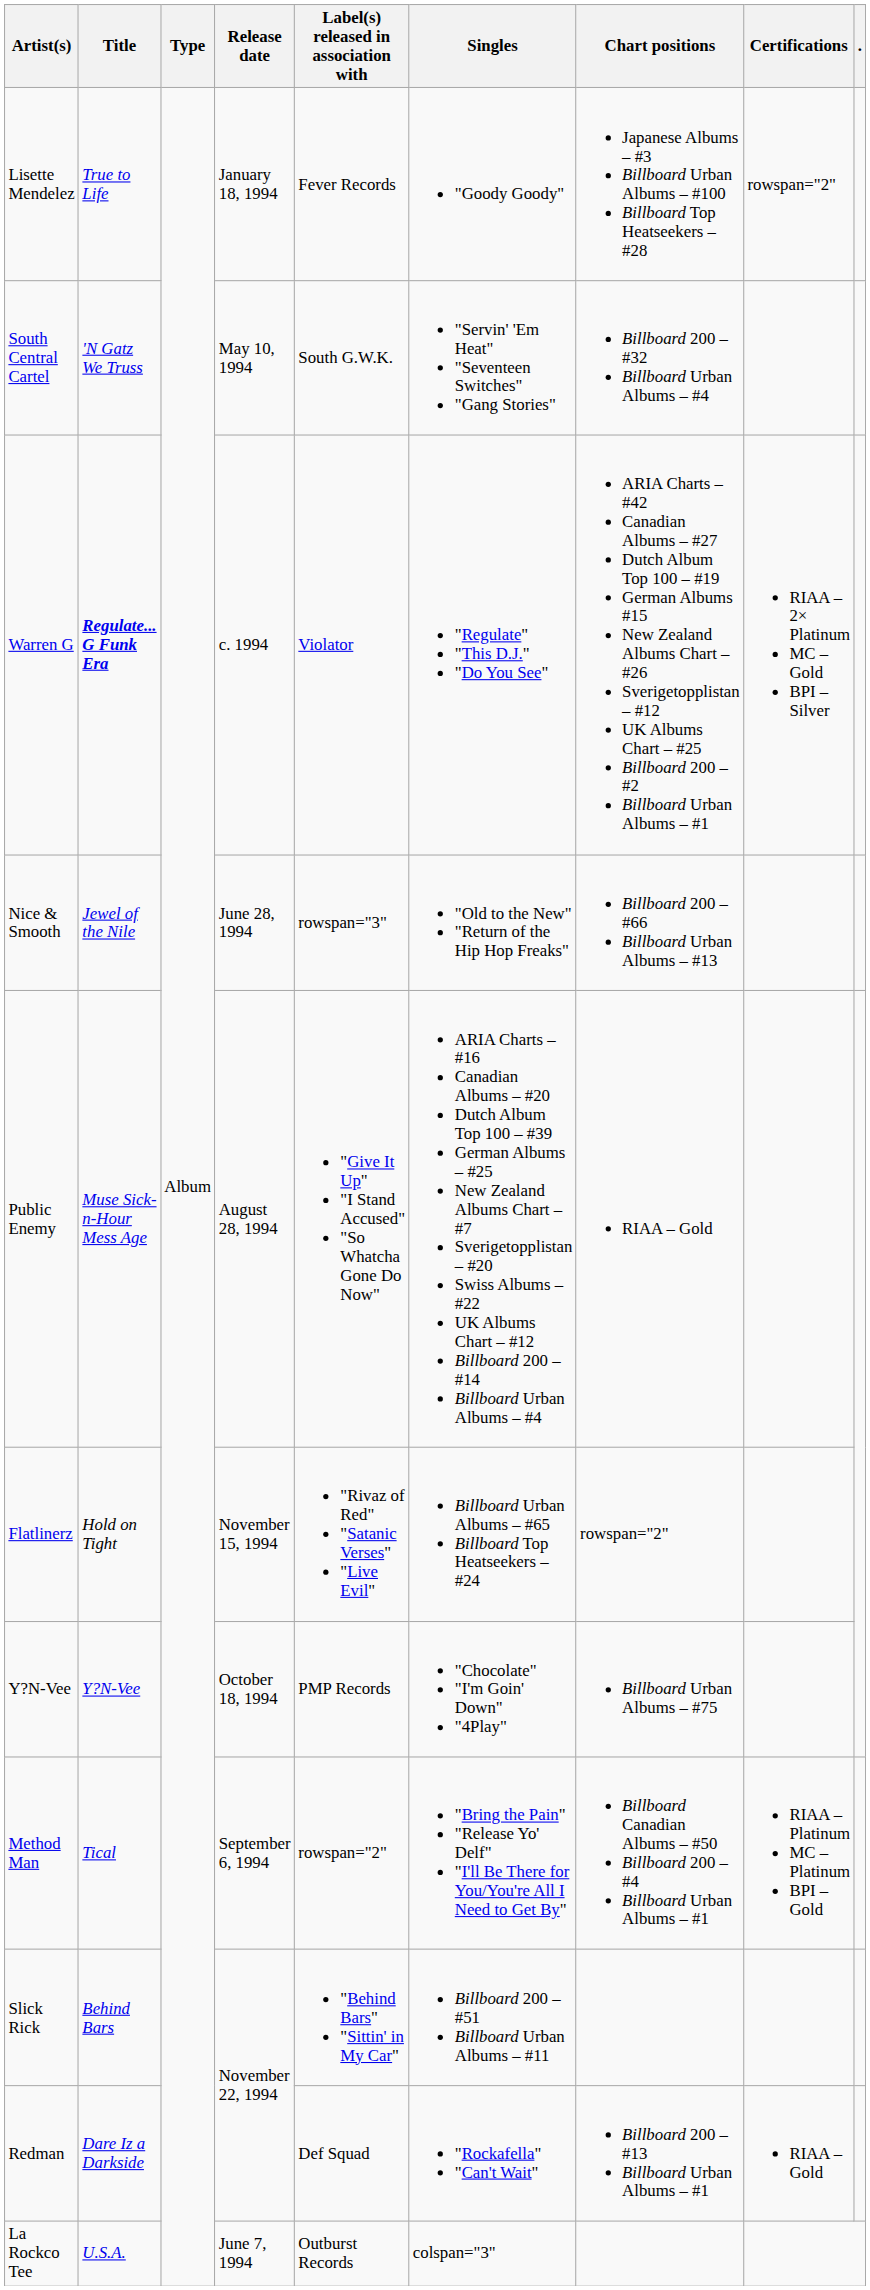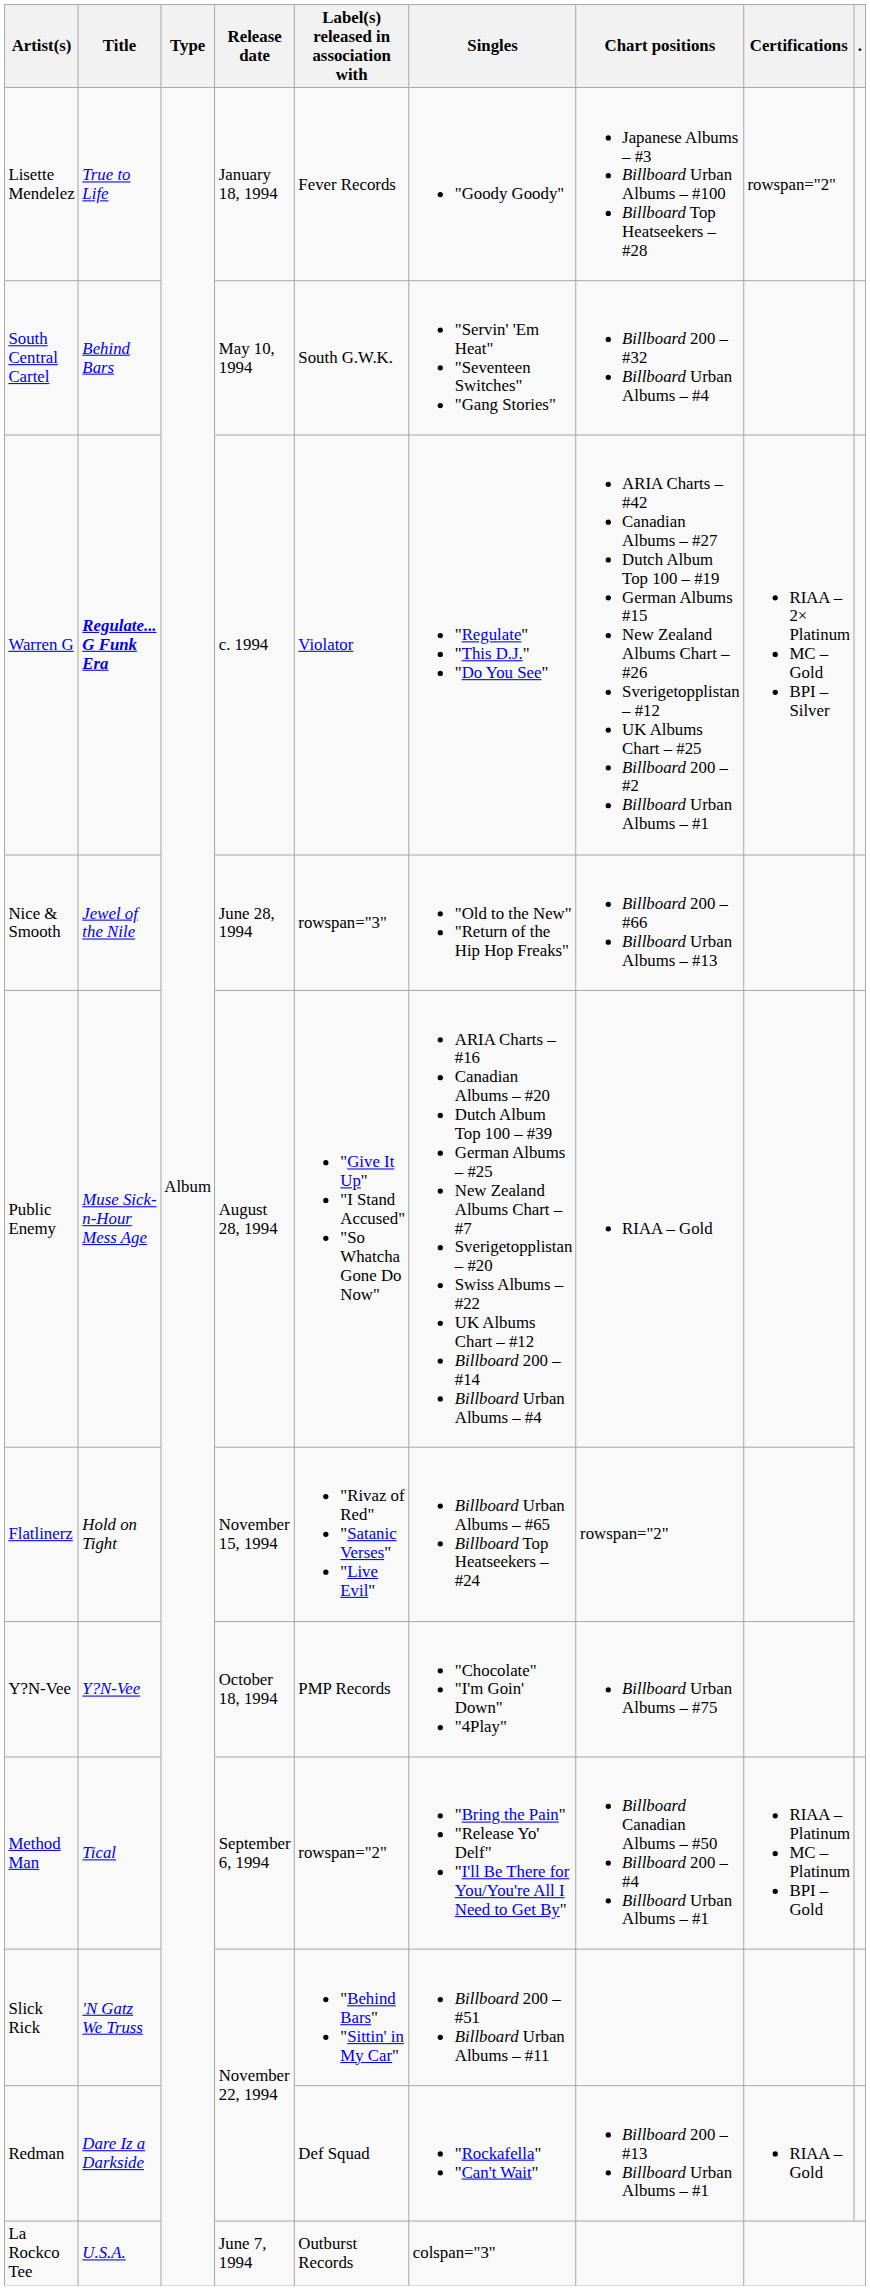(113, 357) 'N Gatz We Truss -> (106, 357) Behind Bars
(106, 2017) Behind Bars -> (113, 2017) 'N Gatz We Truss
